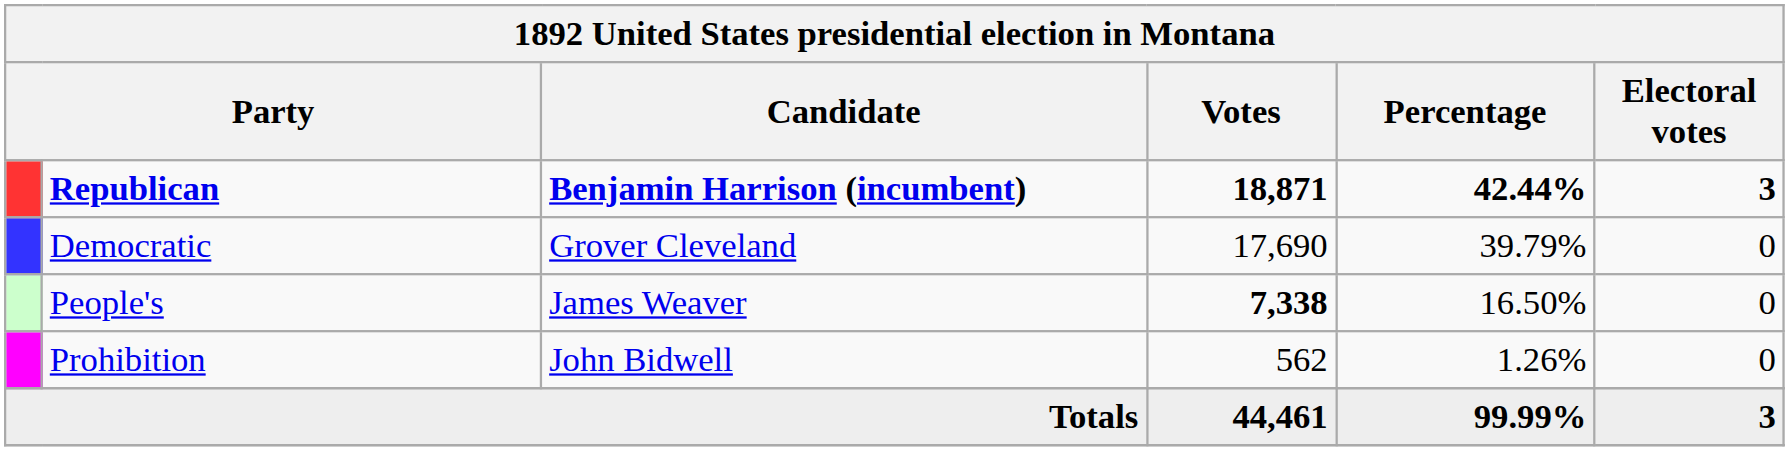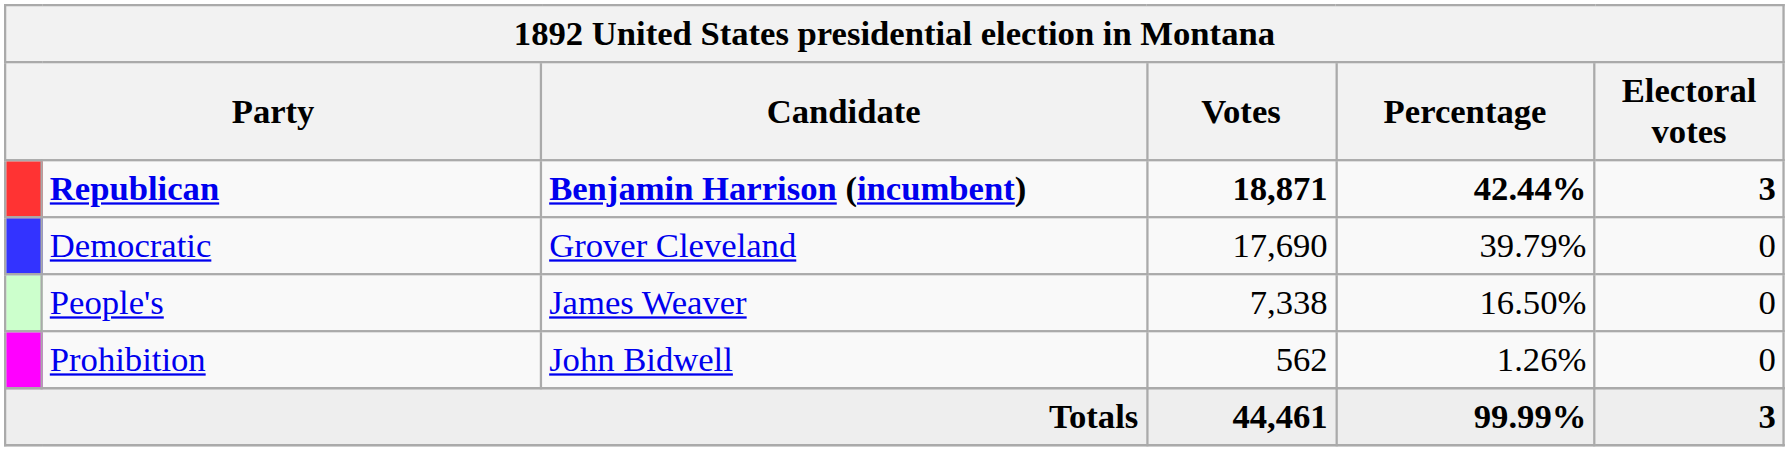(1289, 302) bold -> (1289, 302) normal
